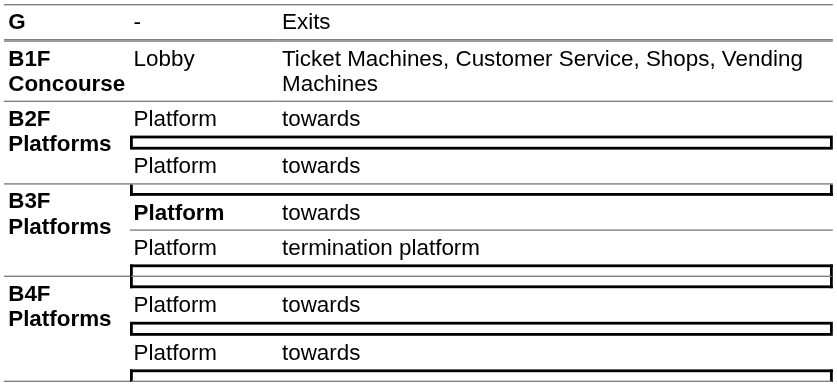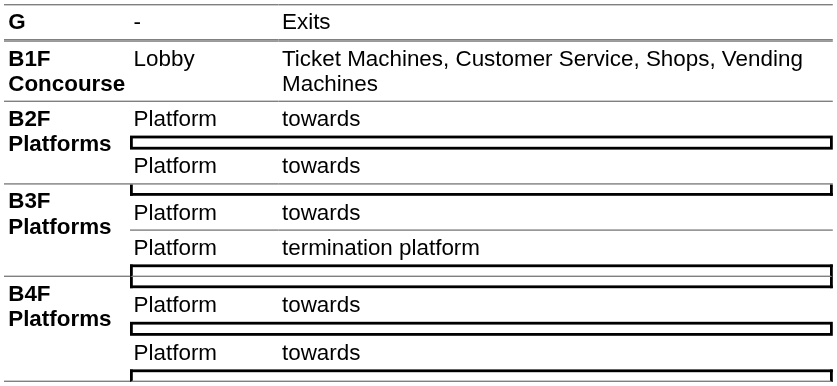(179, 212) bold -> (175, 212) normal
